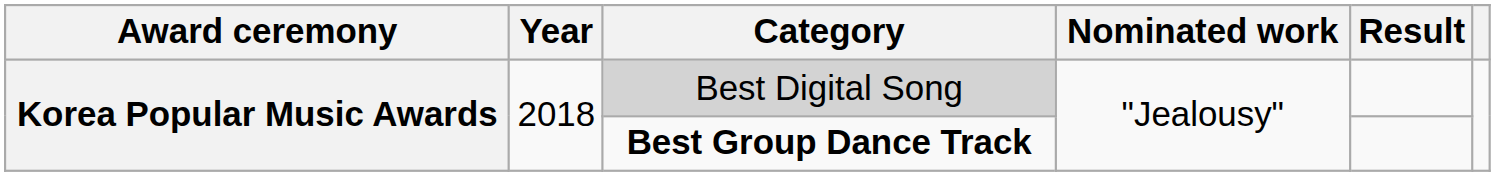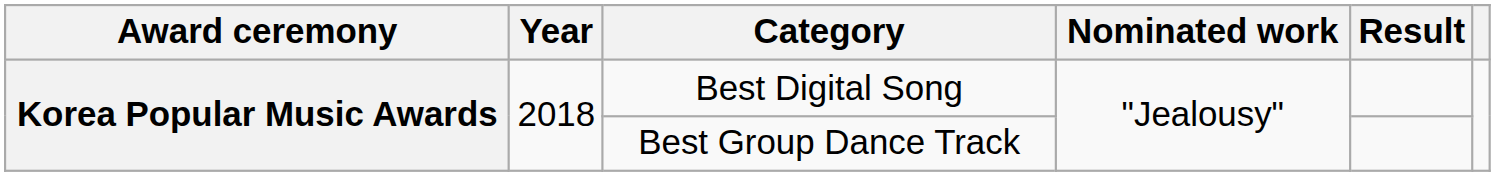(829, 87) lightgrey background -> (829, 87) no background
(829, 142) bold -> (829, 142) normal
